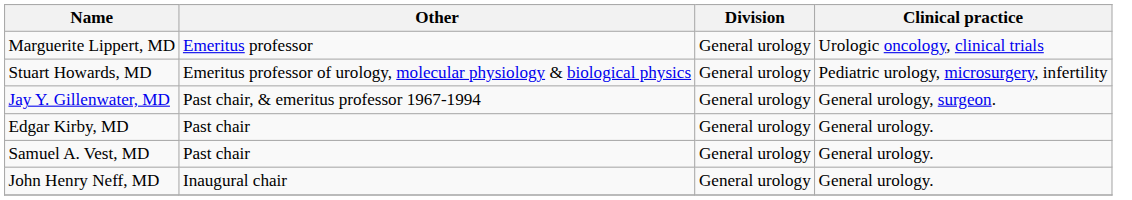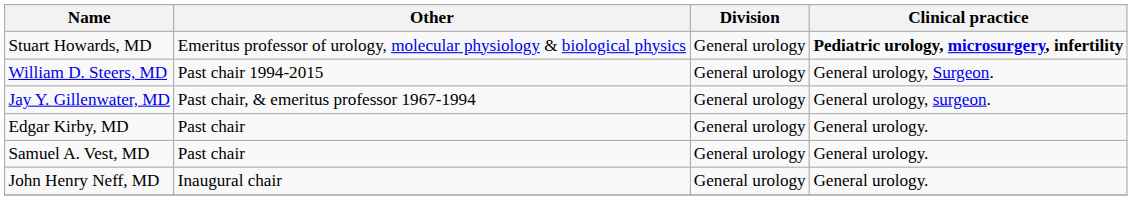- row: (92, 45)
(963, 72) normal -> (968, 45) bold
+ row: (88, 72)
